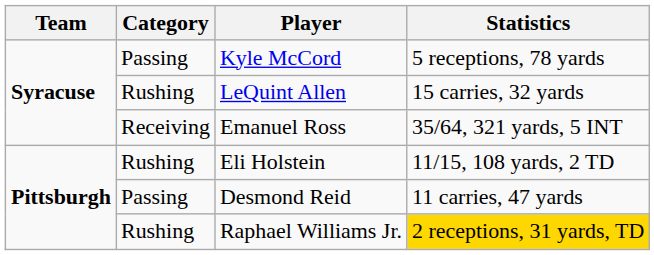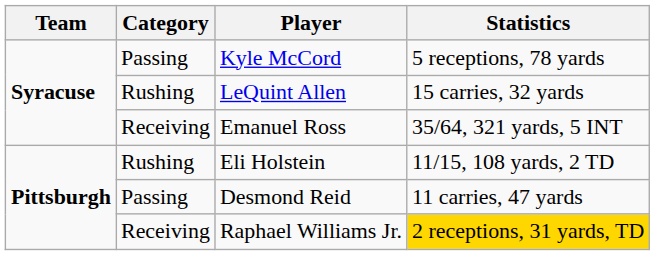(158, 231) Rushing -> (165, 231) Receiving
